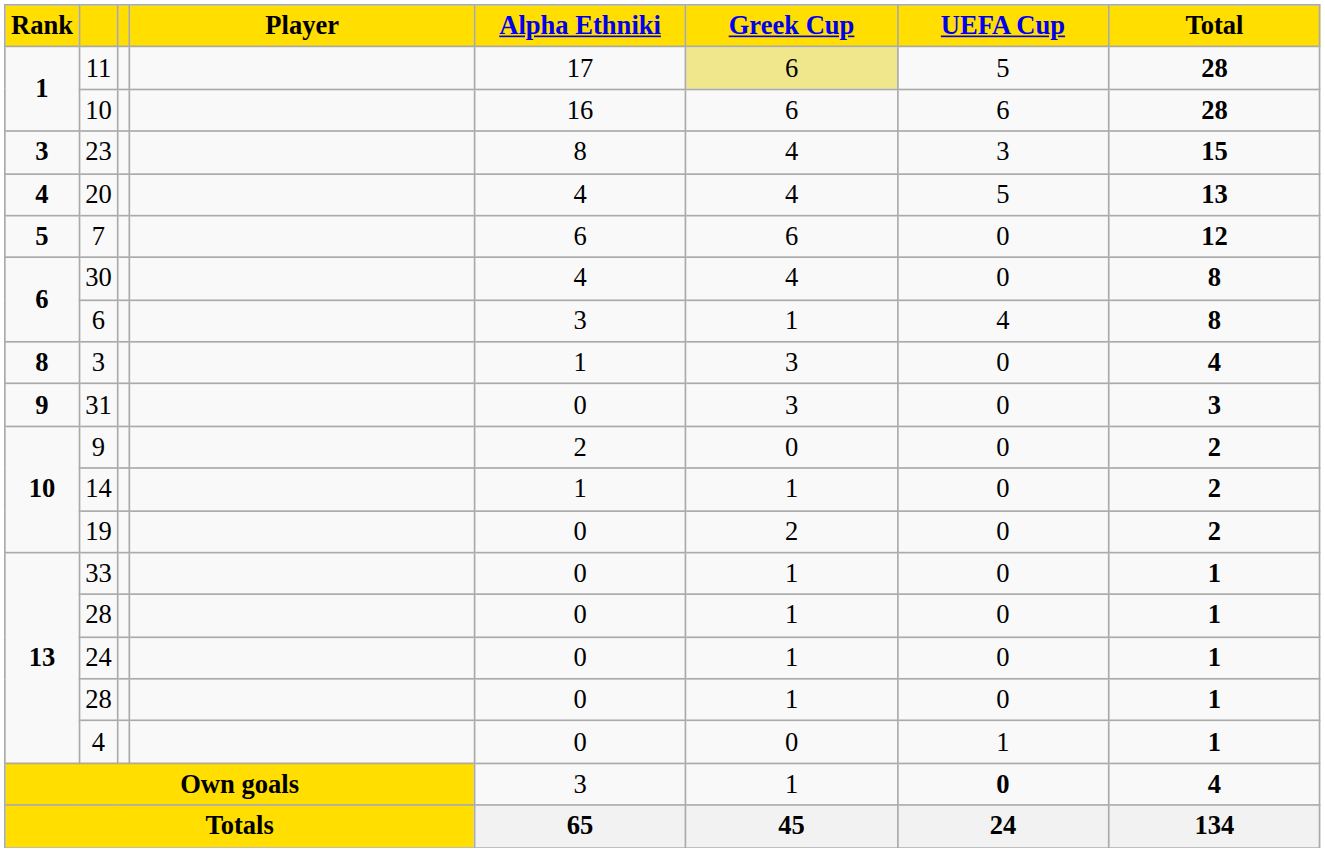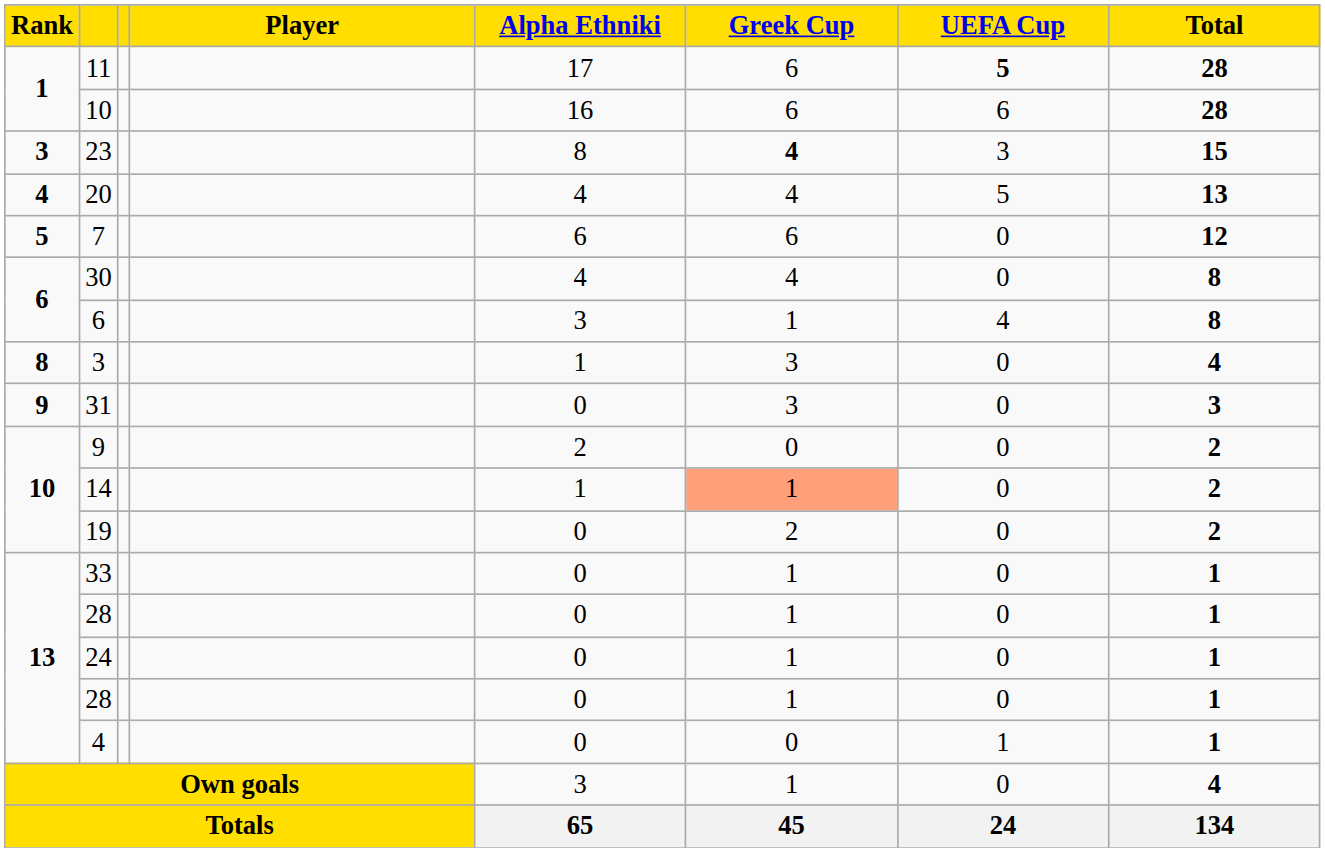(792, 67) khaki background -> (792, 67) no background
(1003, 67) normal -> (1003, 67) bold
(792, 151) normal -> (792, 151) bold
(792, 488) no background -> (792, 488) lightsalmon background
(1003, 783) bold -> (1003, 783) normal
